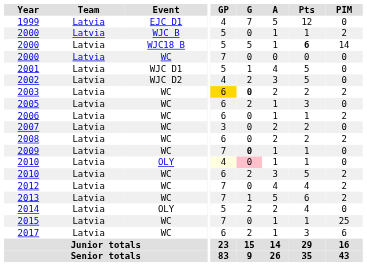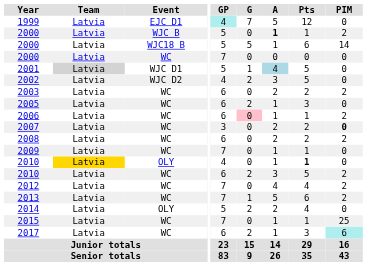(223, 22) no background -> (223, 22) paleturquoise background
(275, 33) normal -> (275, 33) bold
(307, 45) bold -> (307, 45) normal
(89, 69) no background -> (89, 69) lightgrey background
(275, 69) no background -> (275, 69) lightblue background
(223, 92) gold background -> (223, 92) no background
(249, 92) bold -> (249, 92) normal
(249, 115) no background -> (249, 115) pink background
(344, 127) normal -> (344, 127) bold
(249, 151) bold -> (249, 151) normal
(89, 162) no background -> (89, 162) gold background
(223, 162) lightyellow background -> (223, 162) no background
(249, 162) pink background -> (249, 162) no background
(307, 162) normal -> (307, 162) bold
(344, 233) no background -> (344, 233) paleturquoise background
